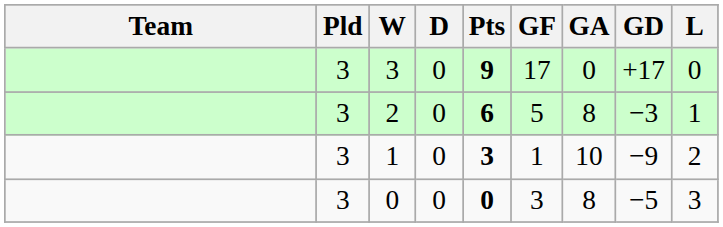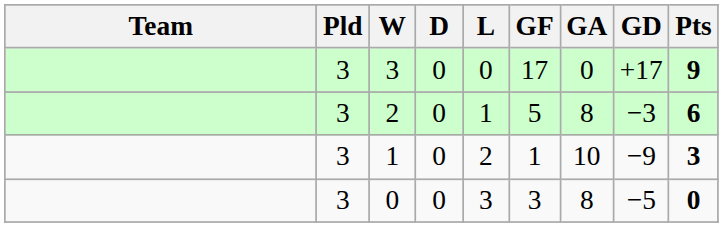columns swapped: (695, 26) <-> (487, 26)
